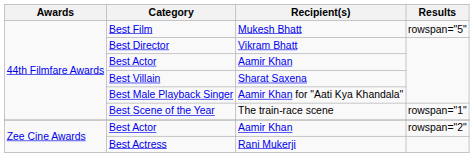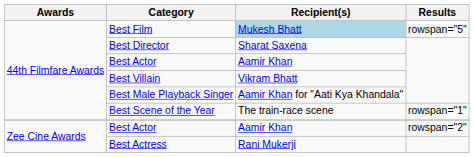(270, 29) no background -> (270, 29) lightblue background
(268, 45) Vikram Bhatt -> (272, 45) Sharat Saxena
(272, 78) Sharat Saxena -> (268, 78) Vikram Bhatt
